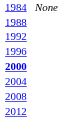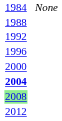(16, 67) bold -> (16, 67) normal
(16, 82) normal -> (16, 82) bold
(16, 97) no background -> (16, 97) lightgreen background
